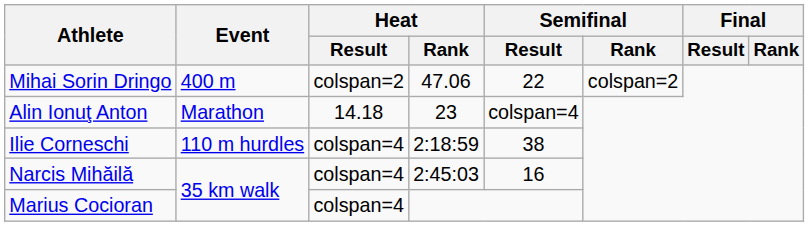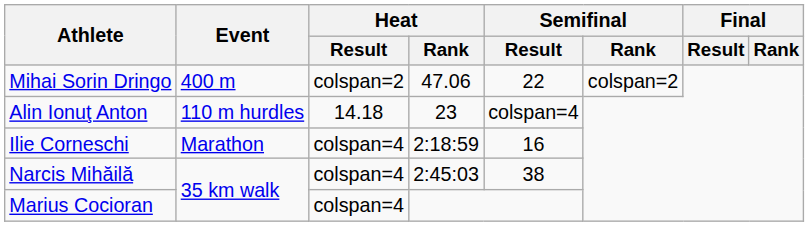(222, 112) Marathon -> (242, 112) 110 m hurdles
(242, 144) 110 m hurdles -> (222, 144) Marathon
(533, 144) 38 -> (533, 144) 16
(533, 175) 16 -> (533, 175) 38
